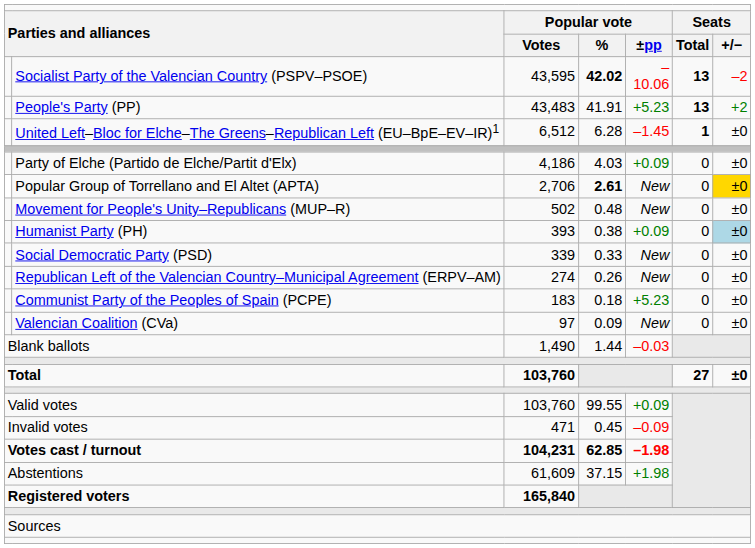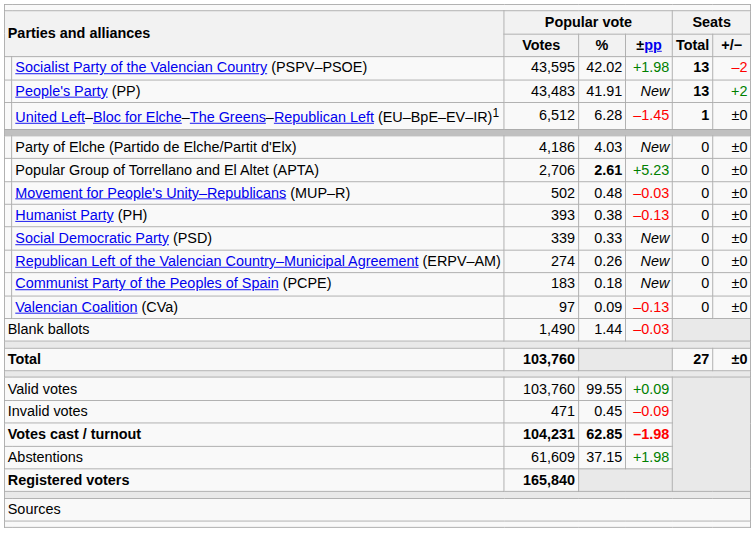(604, 76) bold -> (604, 68) normal
(651, 76) –10.06 -> (651, 68) +1.98
(651, 107) +5.23 -> (655, 91) New
(651, 163) +0.09 -> (655, 147) New
(655, 186) New -> (651, 170) +5.23
(739, 186) gold background -> (739, 170) no background
(655, 209) New -> (651, 192) –0.03
(651, 231) +0.09 -> (651, 215) –0.13
(739, 231) lightblue background -> (739, 215) no background
(651, 300) +5.23 -> (655, 284) New
(655, 323) New -> (651, 307) –0.13
